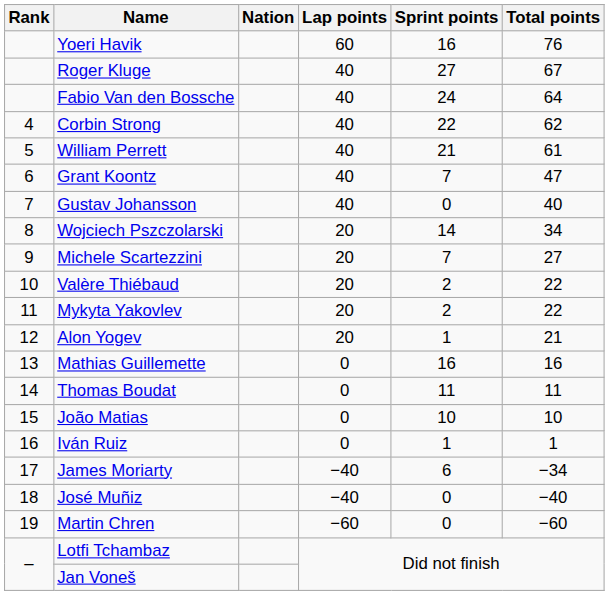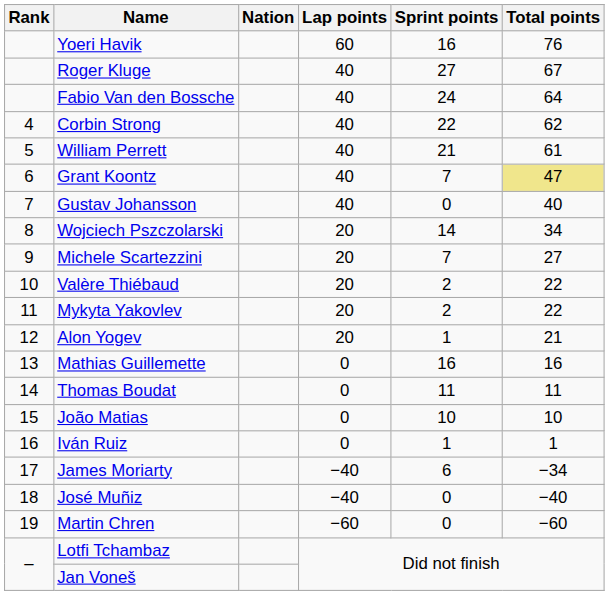(553, 177) no background -> (553, 177) khaki background
